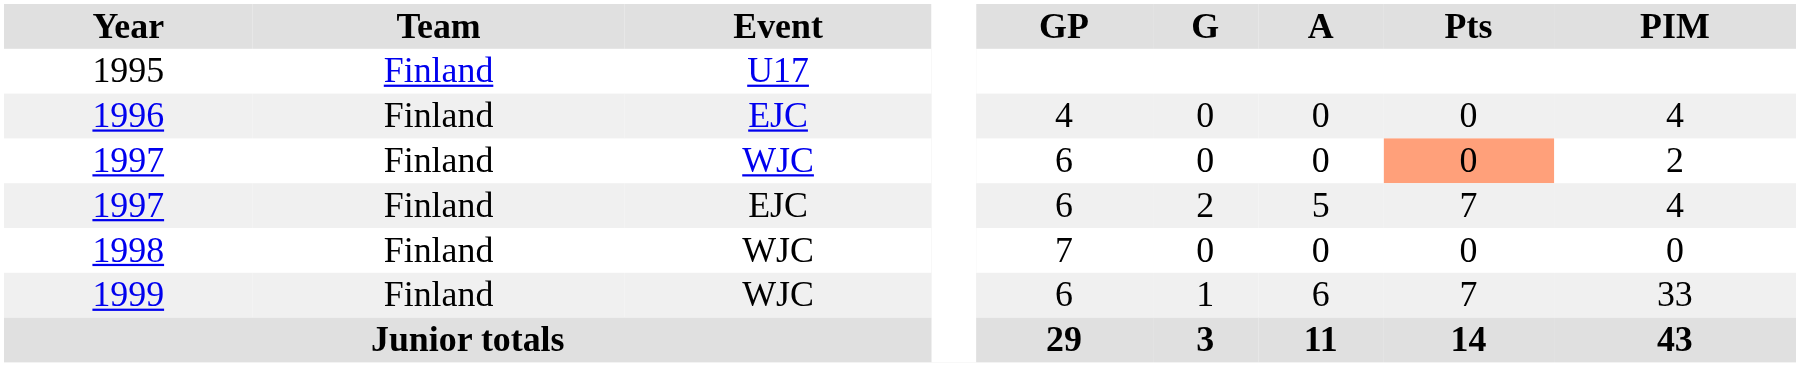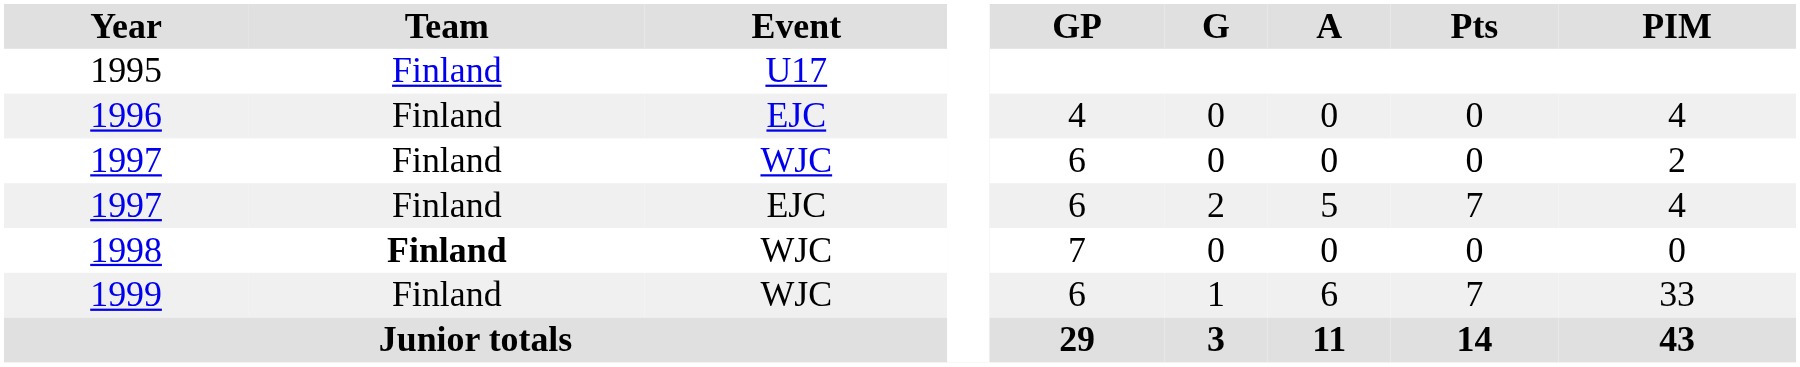(1469, 160) lightsalmon background -> (1474, 160) no background
(439, 249) normal -> (447, 249) bold
